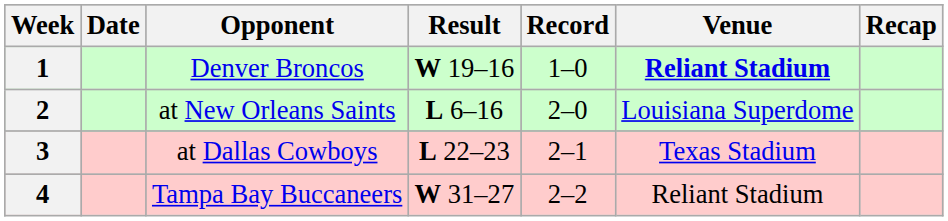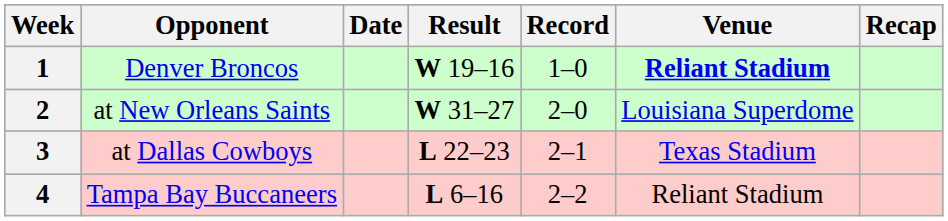columns swapped: (113, 25) <-> (277, 25)
(464, 109) L 6–16 -> (464, 109) W 31–27
(464, 194) W 31–27 -> (464, 194) L 6–16
